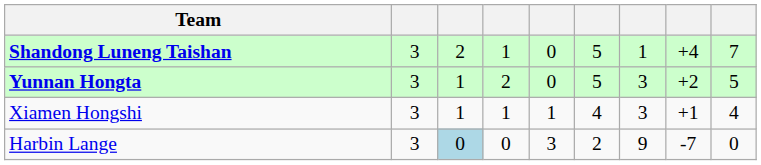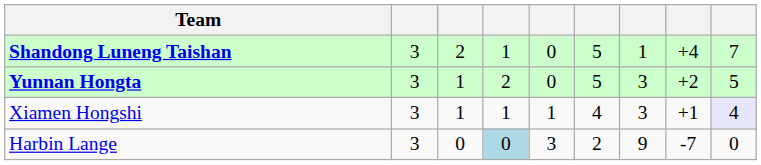(734, 112) no background -> (734, 112) lavender background
(460, 143) lightblue background -> (460, 143) no background
(506, 143) no background -> (506, 143) lightblue background
